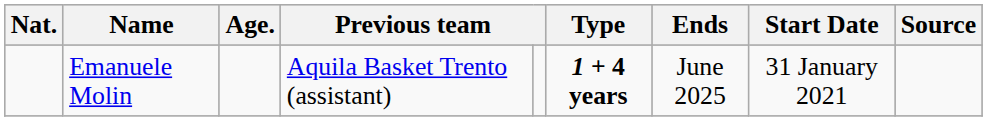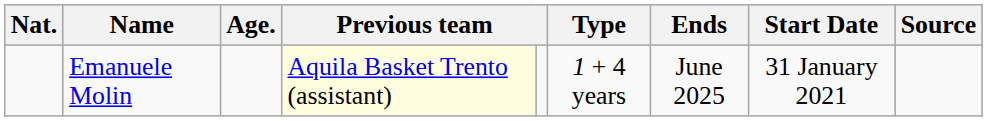(397, 80) no background -> (398, 80) lightyellow background
(598, 80) bold -> (599, 80) normal
